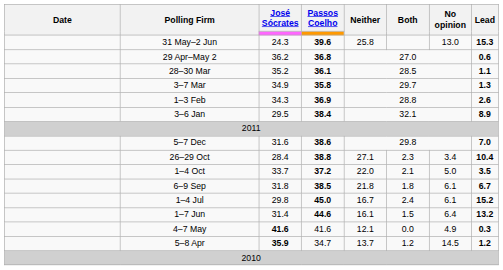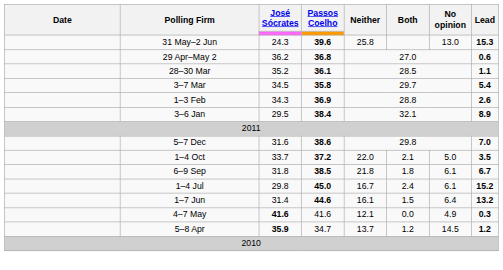(280, 85) 34.9 -> (280, 85) 34.5
(485, 85) 1.3 -> (485, 85) 5.4
- row: (190, 157)
